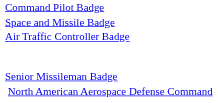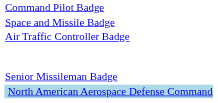(109, 91) no background -> (109, 91) lightblue background
